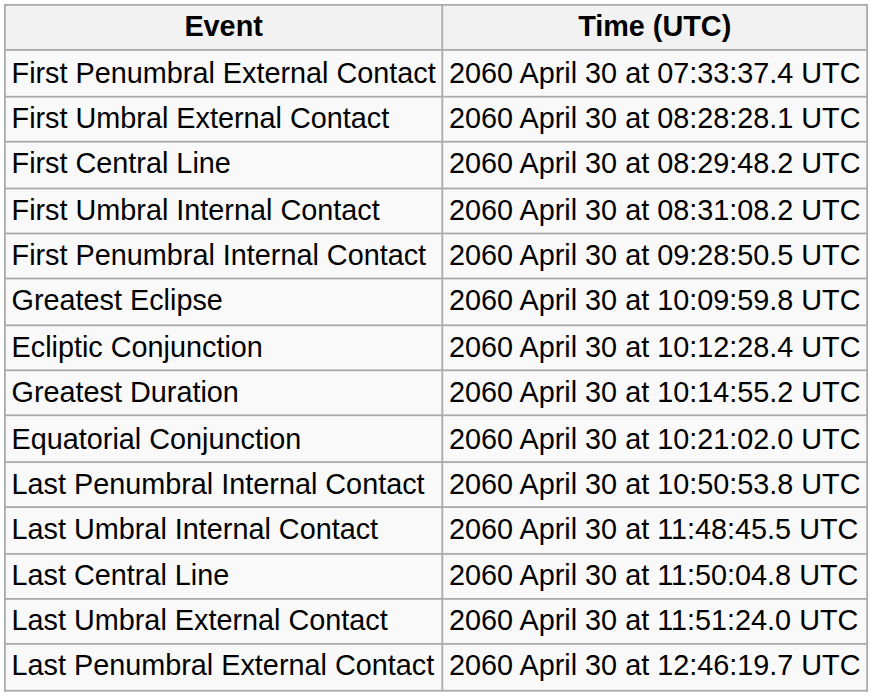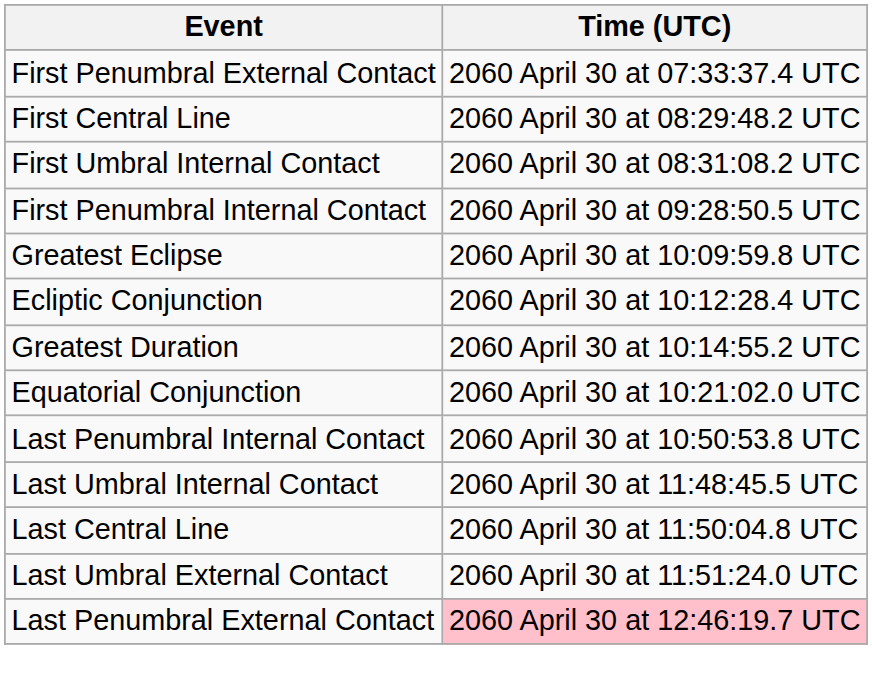- row: (200, 118)
(655, 666) no background -> (655, 621) pink background
